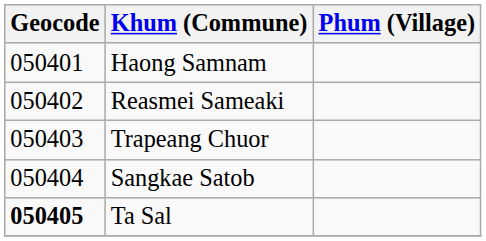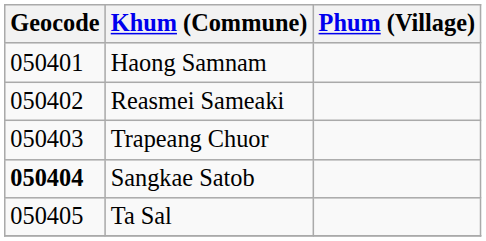(47, 178) normal -> (47, 178) bold
(47, 216) bold -> (47, 216) normal
